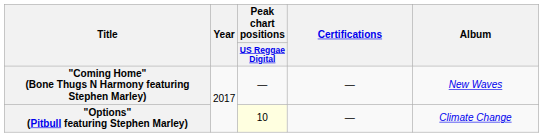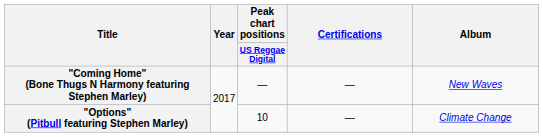(262, 118) lightyellow background -> (262, 118) no background
